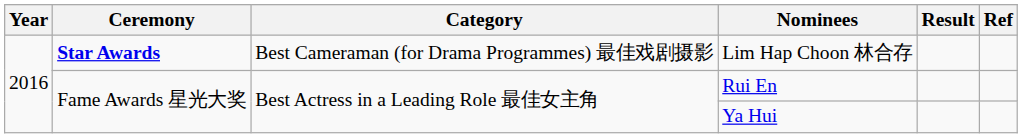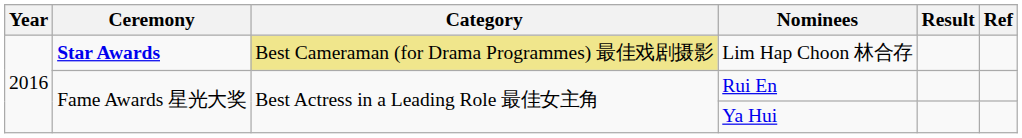(484, 52) no background -> (484, 52) khaki background
